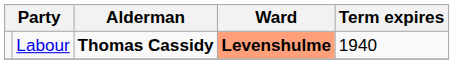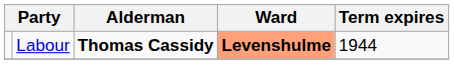(358, 45) 1940 -> (358, 45) 1944
